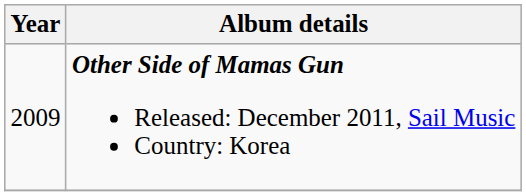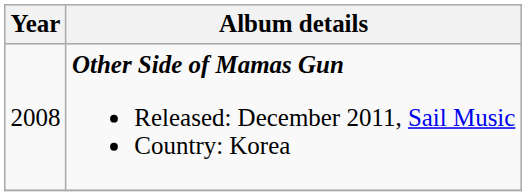(35, 116) 2009 -> (35, 116) 2008
